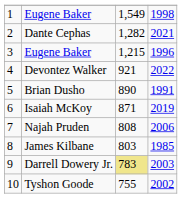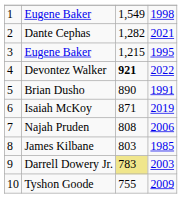(162, 52) 1996 -> (162, 52) 1995
(127, 71) normal -> (127, 71) bold
(162, 183) 2002 -> (162, 183) 2009
